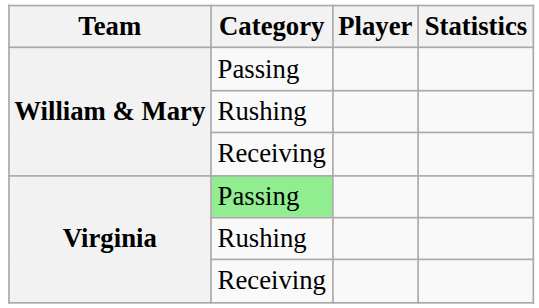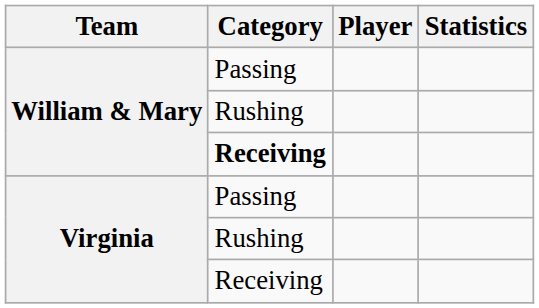(272, 153) normal -> (270, 153) bold
(258, 195) lightgreen background -> (255, 195) no background
